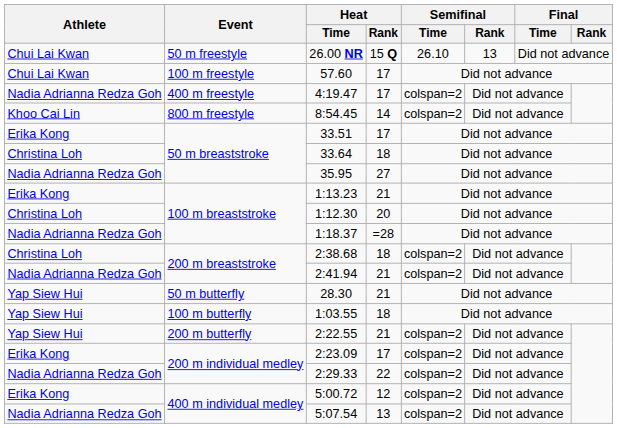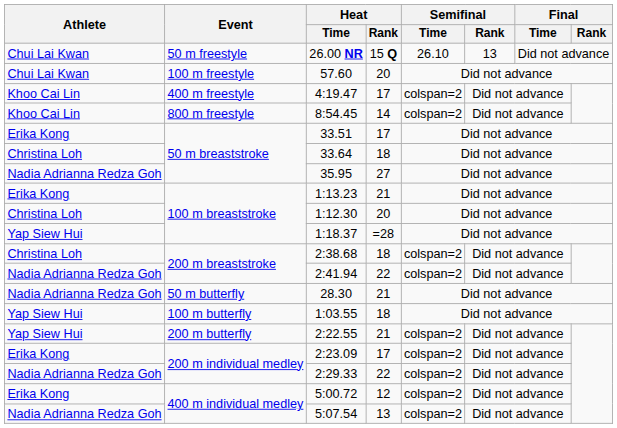(383, 74) 17 -> (383, 74) 20
(84, 94) Nadia Adrianna Redza Goh -> (44, 94) Khoo Cai Lin
(84, 234) Nadia Adrianna Redza Goh -> (45, 234) Yap Siew Hui
(383, 274) 21 -> (383, 274) 22
(45, 294) Yap Siew Hui -> (84, 294) Nadia Adrianna Redza Goh
